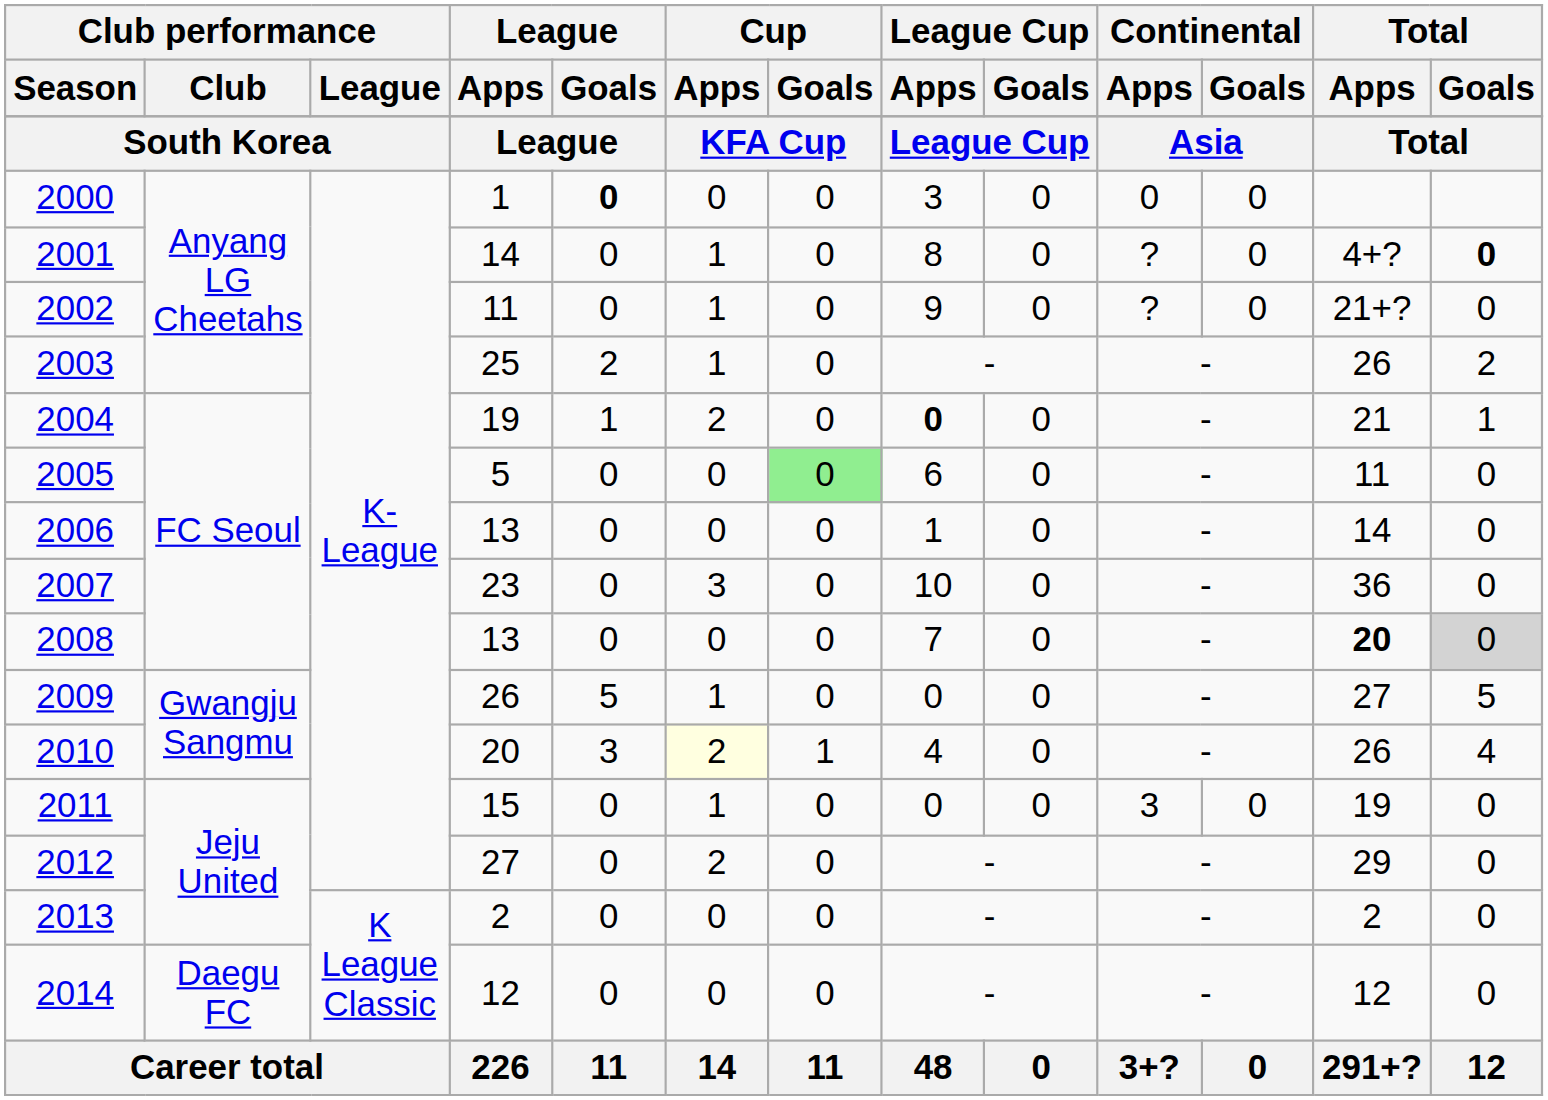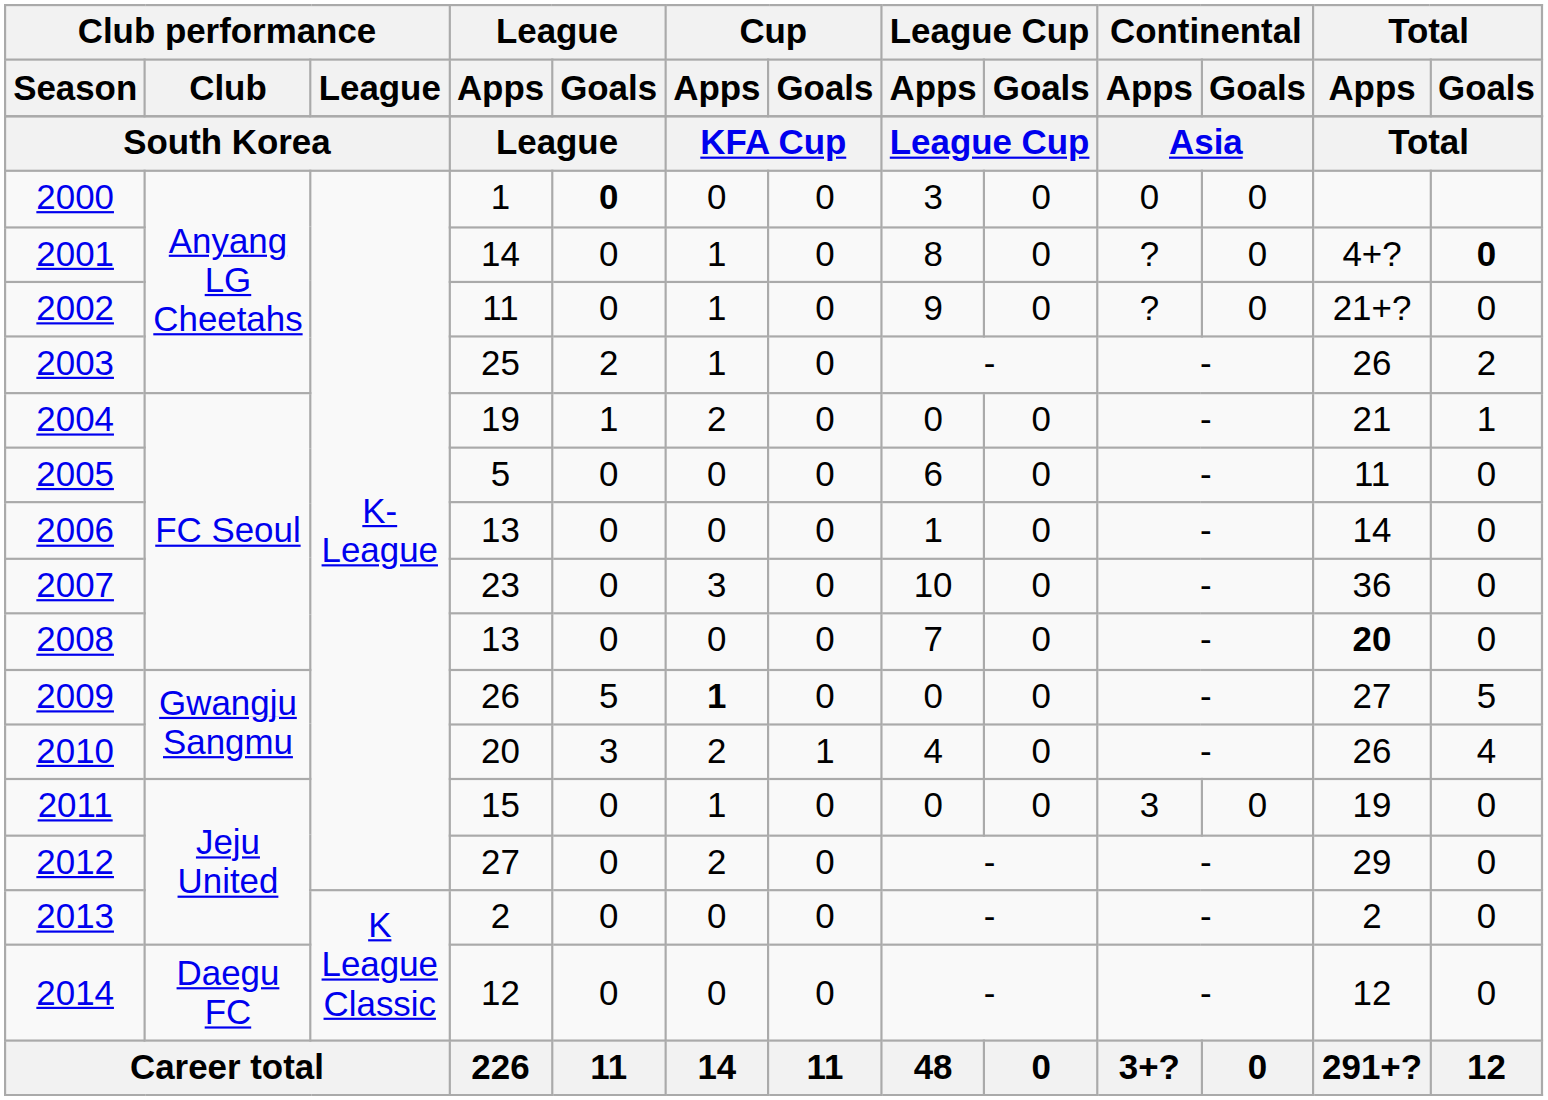(933, 419) bold -> (933, 419) normal
(825, 474) lightgreen background -> (825, 474) no background
(1487, 640) lightgrey background -> (1487, 640) no background
(717, 695) normal -> (717, 695) bold
(717, 751) lightyellow background -> (717, 751) no background
